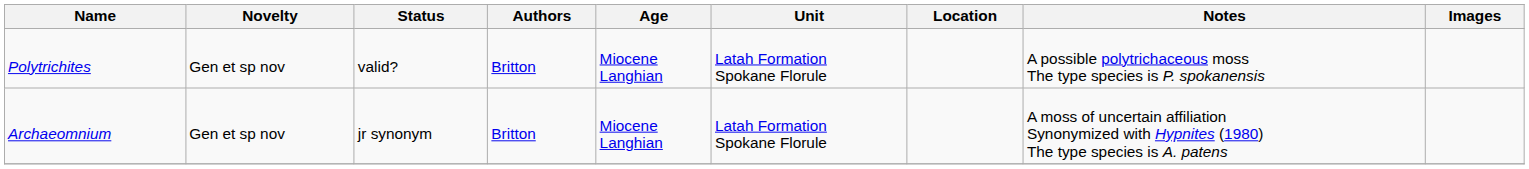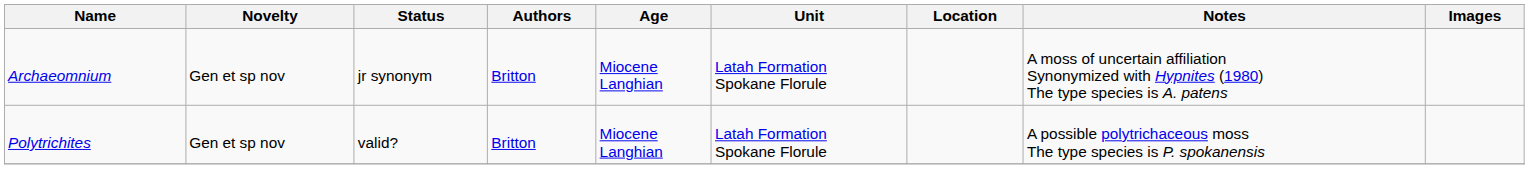rows swapped: (60, 134) <-> (49, 66)
